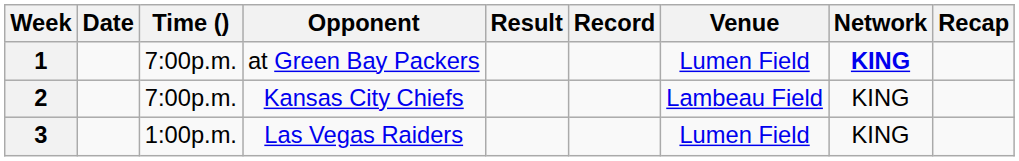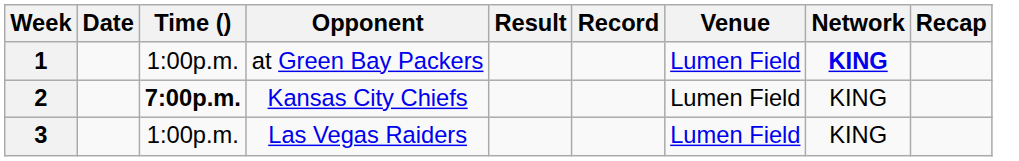(191, 60) 7:00p.m. -> (193, 60) 1:00p.m.
(191, 98) normal -> (193, 98) bold
(745, 98) Lambeau Field -> (735, 98) Lumen Field
